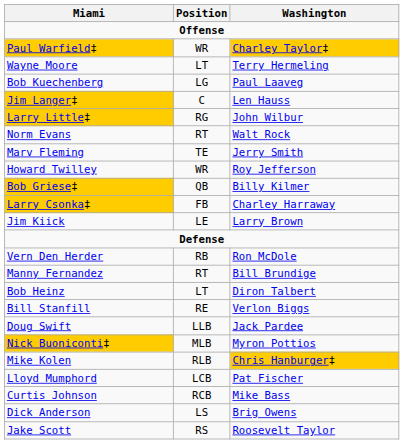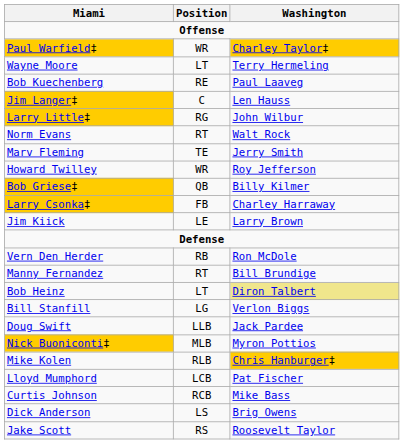(202, 83) LG -> (202, 83) RE
(274, 291) no background -> (274, 291) khaki background
(202, 308) RE -> (202, 308) LG
